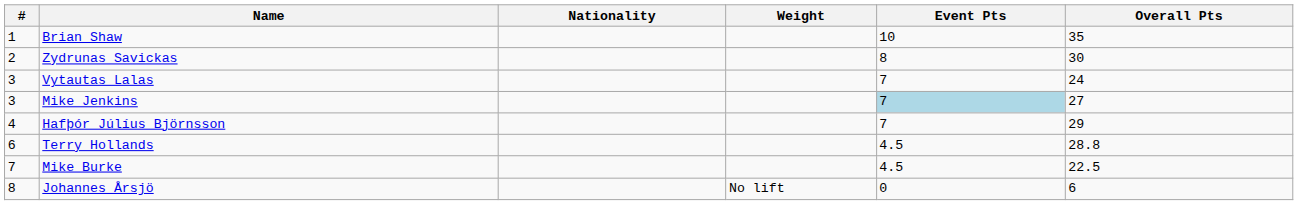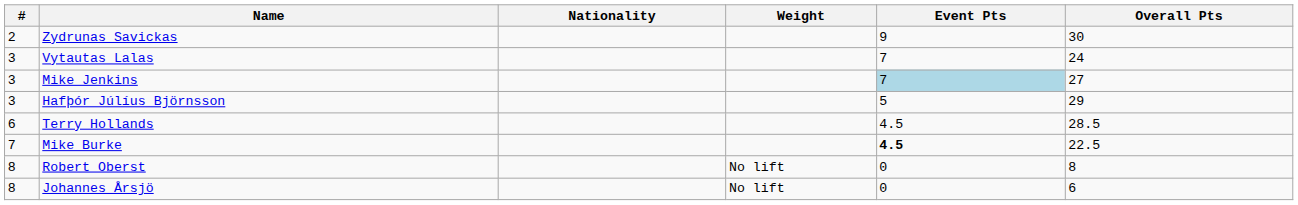- row: (82, 37)
(883, 59) 8 -> (883, 37) 9
(12, 124) 4 -> (12, 102) 3
(883, 124) 7 -> (883, 102) 5
(1084, 145) 28.8 -> (1084, 124) 28.5
(891, 167) normal -> (891, 145) bold
+ row: (94, 167)
